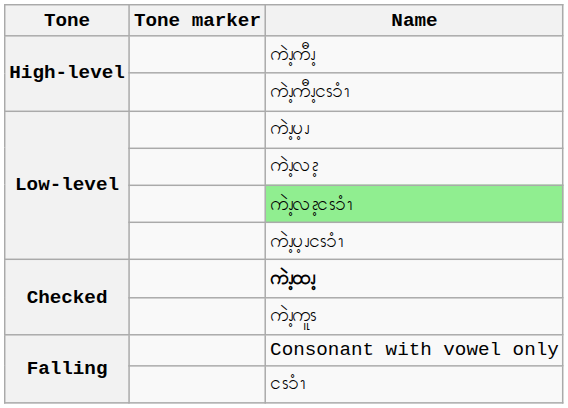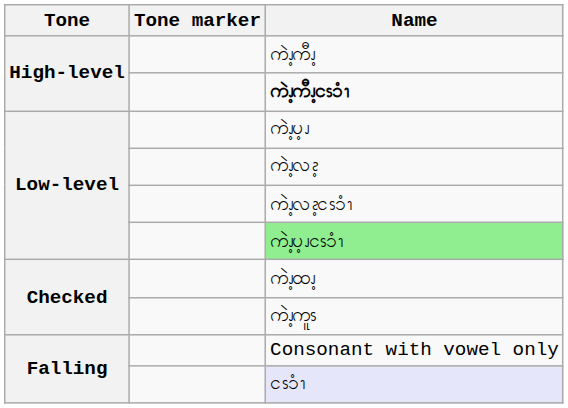(310, 92) normal -> (310, 92) bold
(312, 204) lightgreen background -> (312, 204) no background
(307, 241) no background -> (307, 241) lightgreen background
(292, 278) bold -> (292, 278) normal
(288, 384) no background -> (288, 384) lavender background
